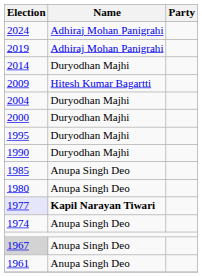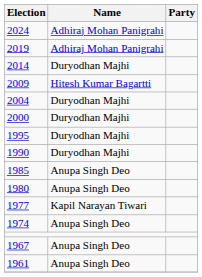(18, 205) lavender background -> (18, 205) no background
(103, 205) bold -> (99, 205) normal
(18, 245) lightgrey background -> (18, 245) no background
